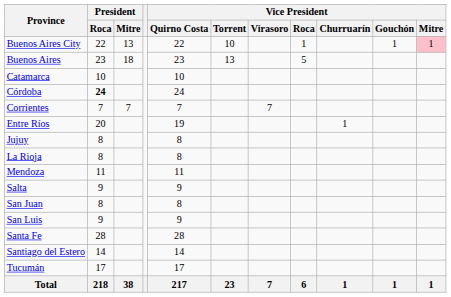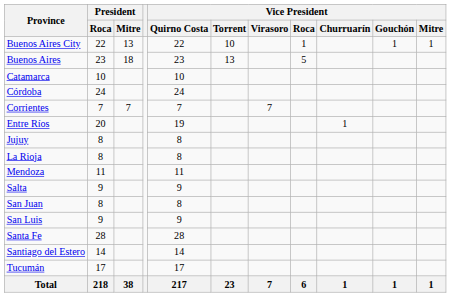(431, 44) pink background -> (431, 44) no background
(101, 92) bold -> (101, 92) normal
